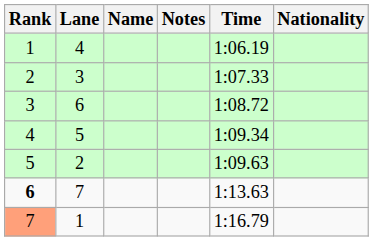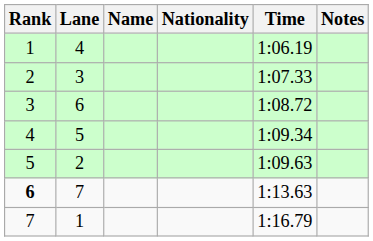columns swapped: (321, 18) <-> (183, 18)
(30, 221) lightsalmon background -> (30, 221) no background
